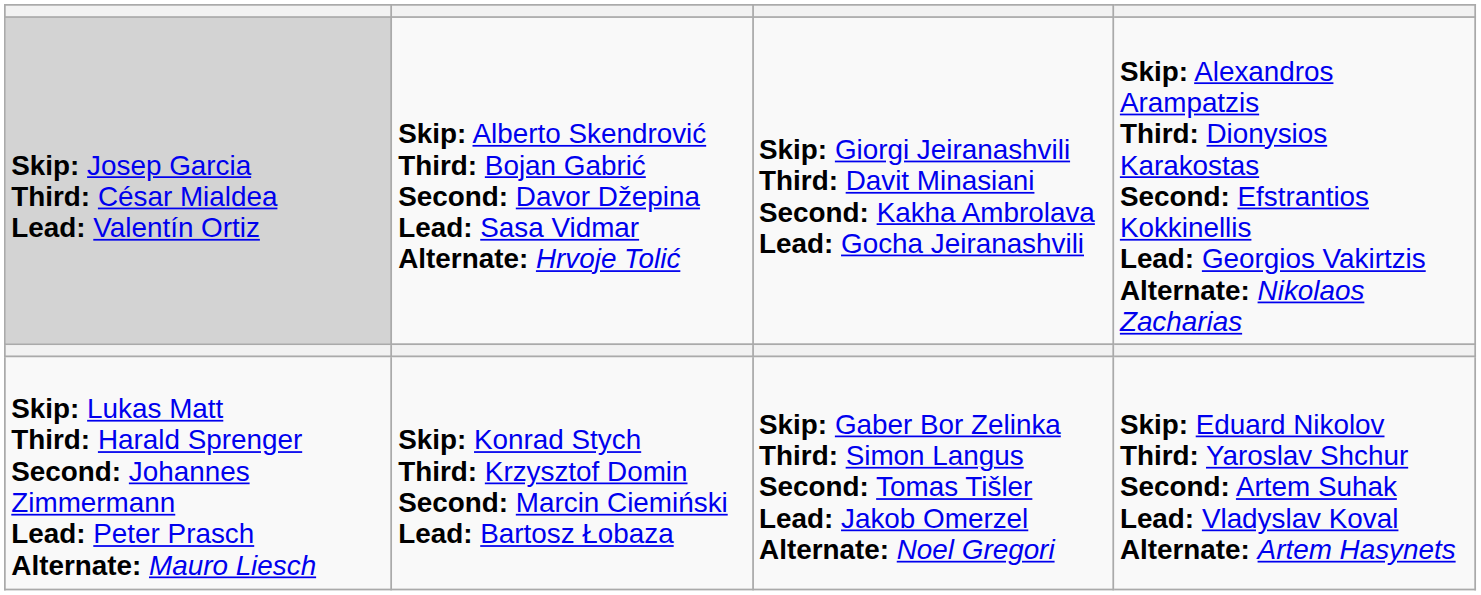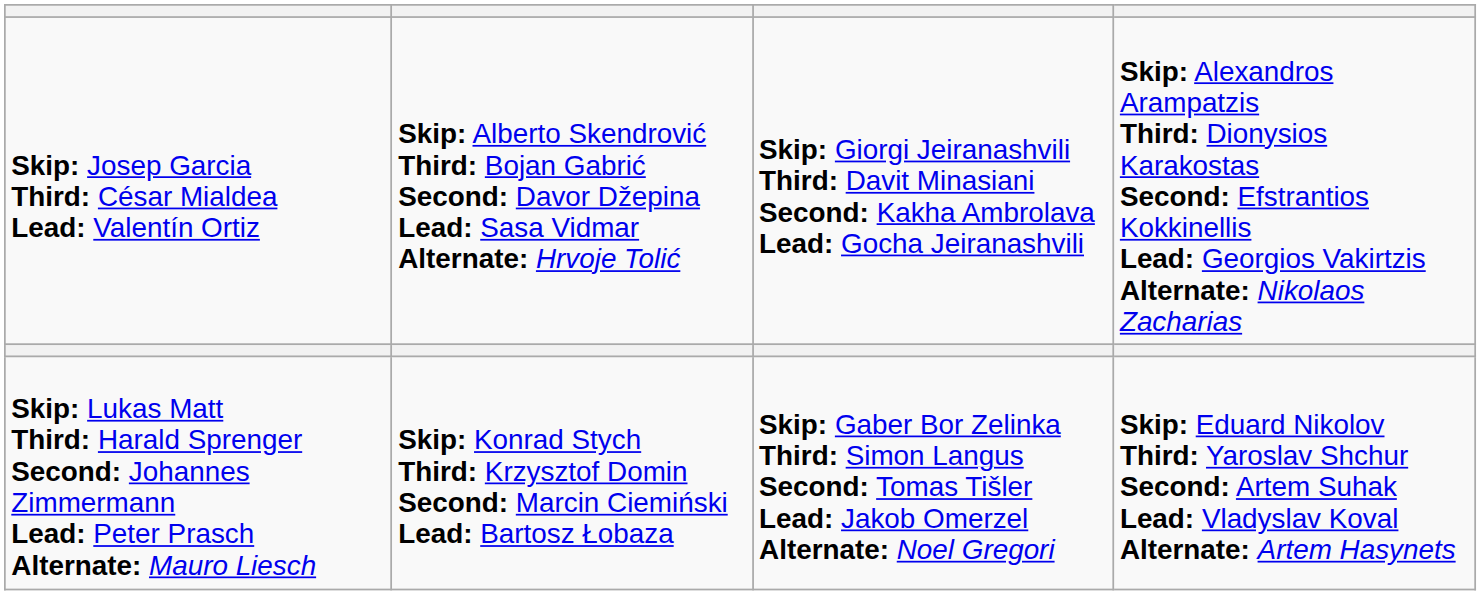(144, 196) lightgrey background -> (144, 196) no background
